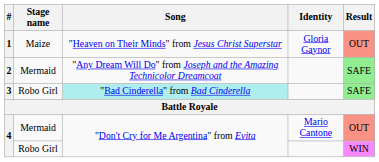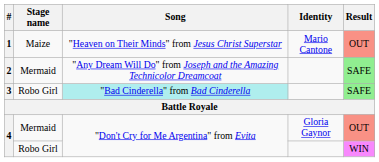(316, 44) Gloria Gaynor -> (316, 44) Mario Cantone
(316, 128) Mario Cantone -> (316, 128) Gloria Gaynor
